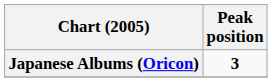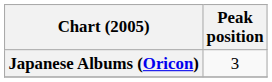(235, 63) bold -> (235, 63) normal
